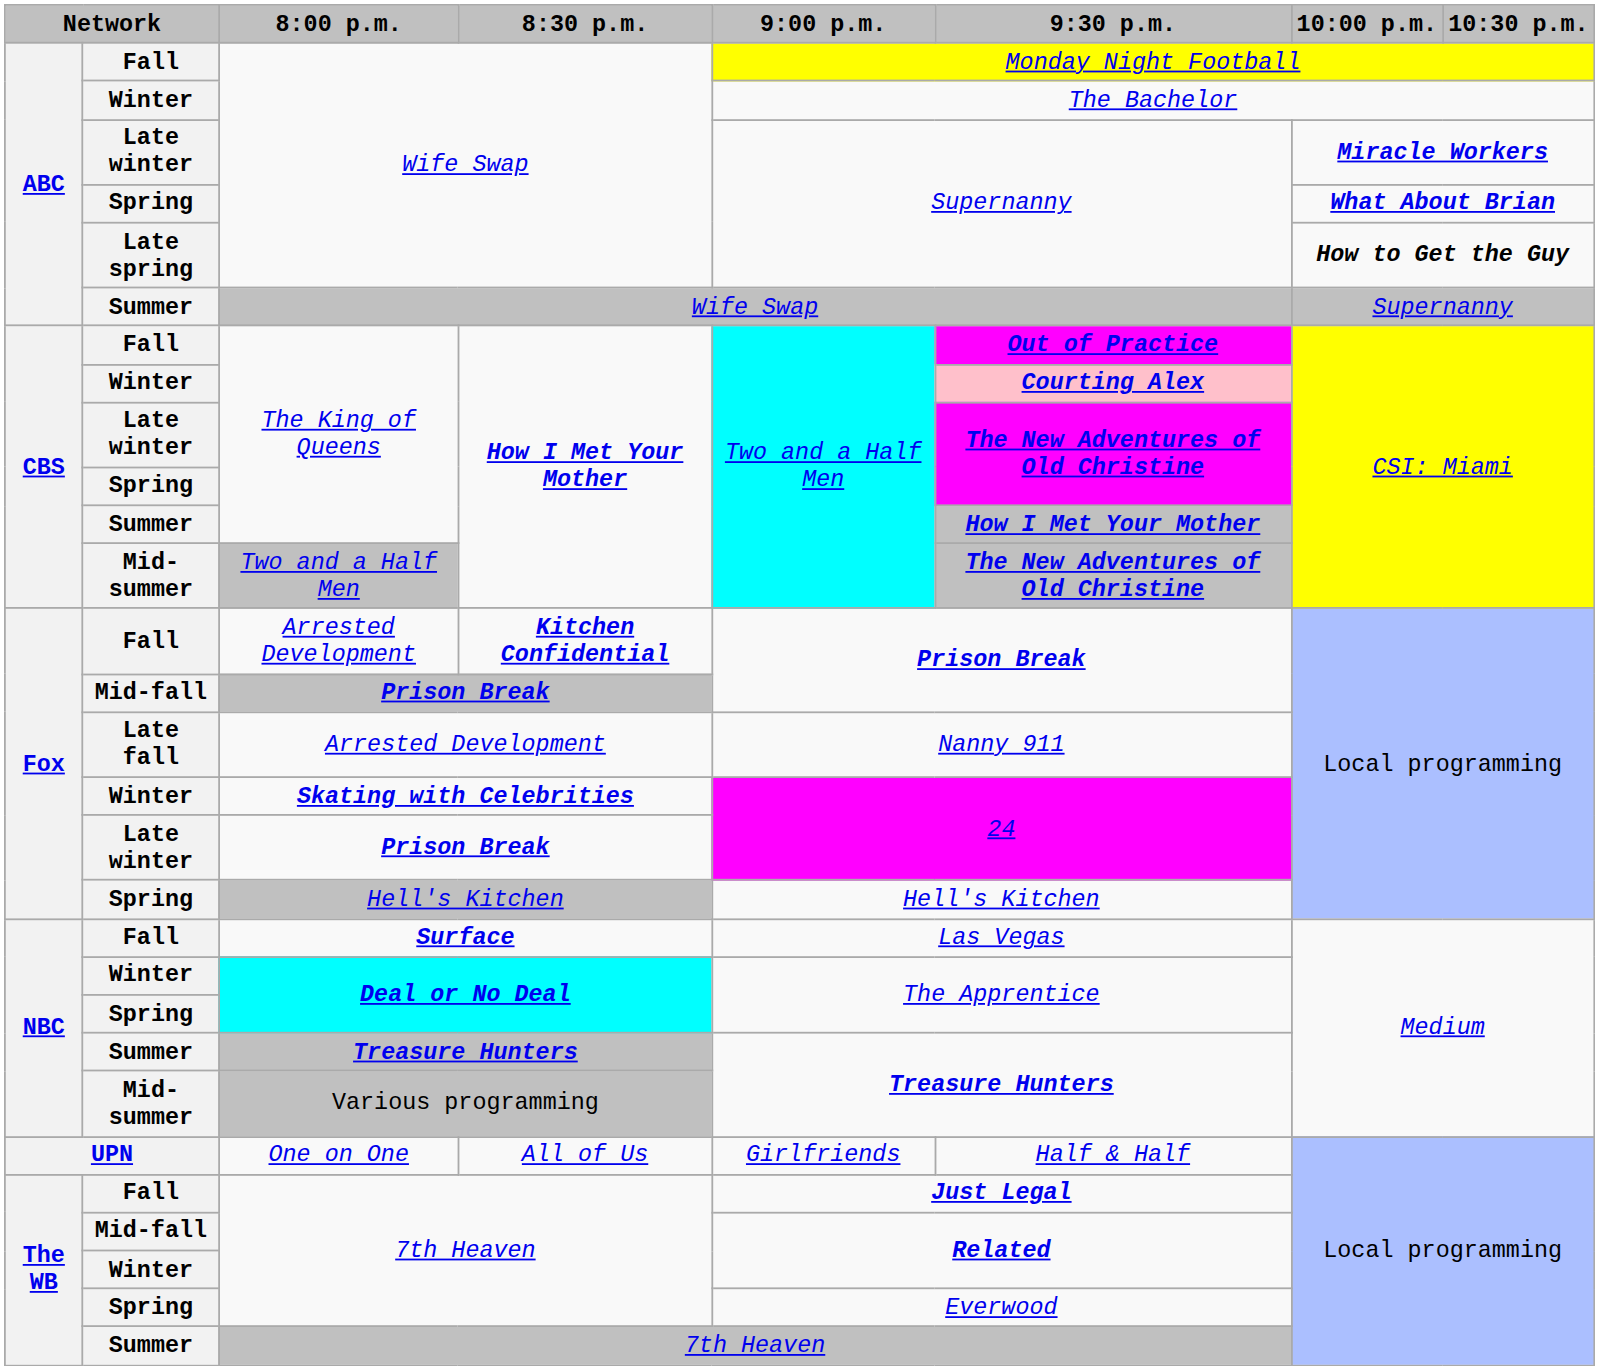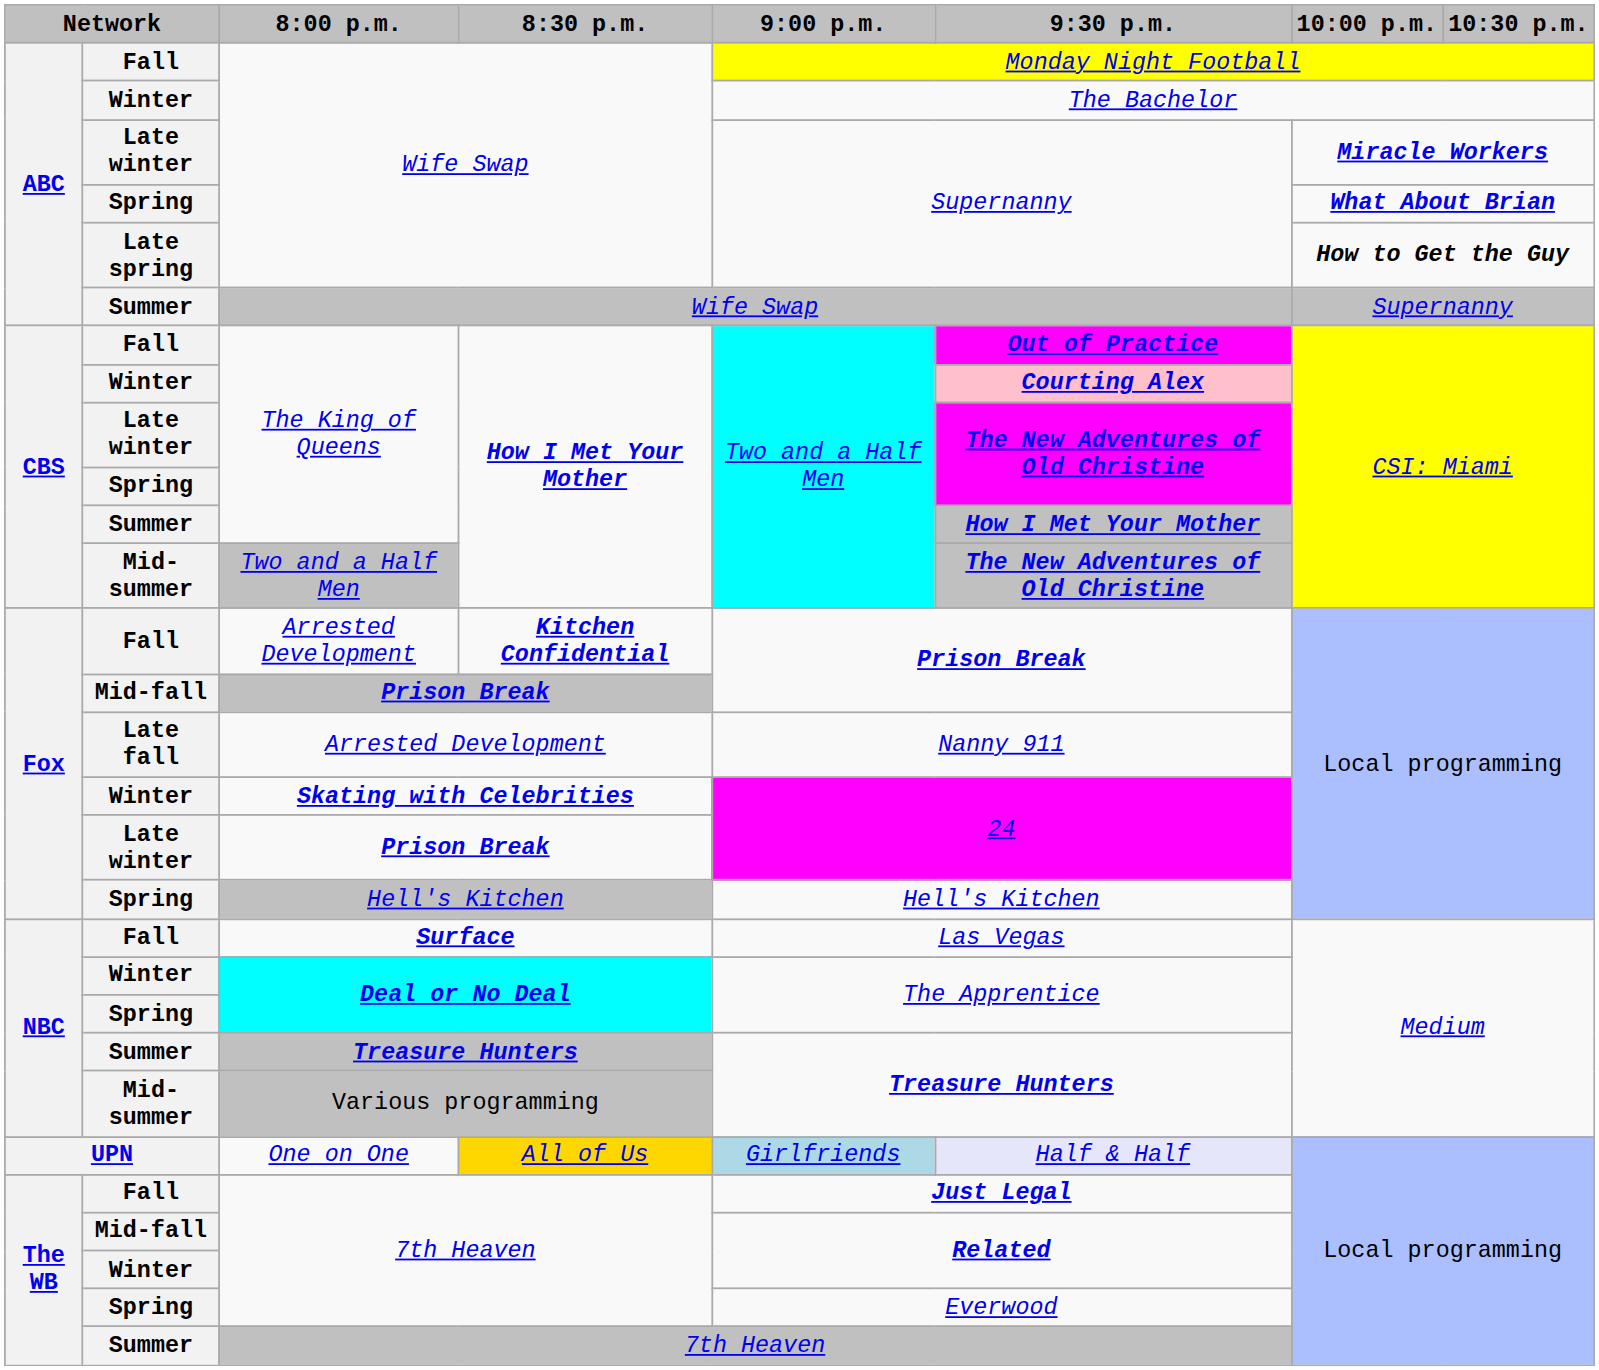(585, 1155) no background -> (585, 1155) gold background
(823, 1155) no background -> (823, 1155) lightblue background
(1113, 1155) no background -> (1113, 1155) lavender background
